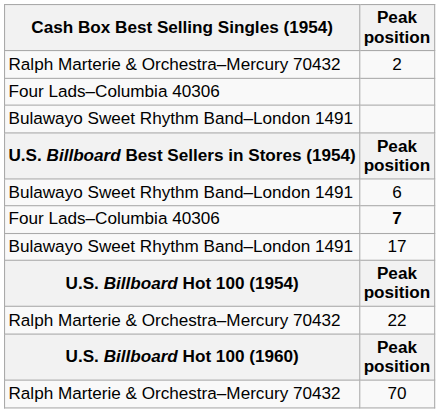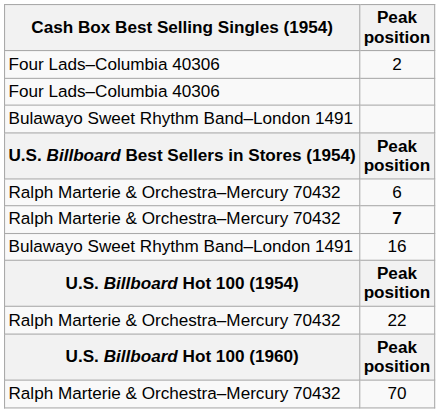(175, 64) Ralph Marterie & Orchestra–Mercury 70432 -> (114, 64) Four Lads–Columbia 40306
(181, 192) Bulawayo Sweet Rhythm Band–London 1491 -> (175, 192) Ralph Marterie & Orchestra–Mercury 70432
(114, 219) Four Lads–Columbia 40306 -> (175, 219) Ralph Marterie & Orchestra–Mercury 70432
(397, 246) 17 -> (397, 246) 16
